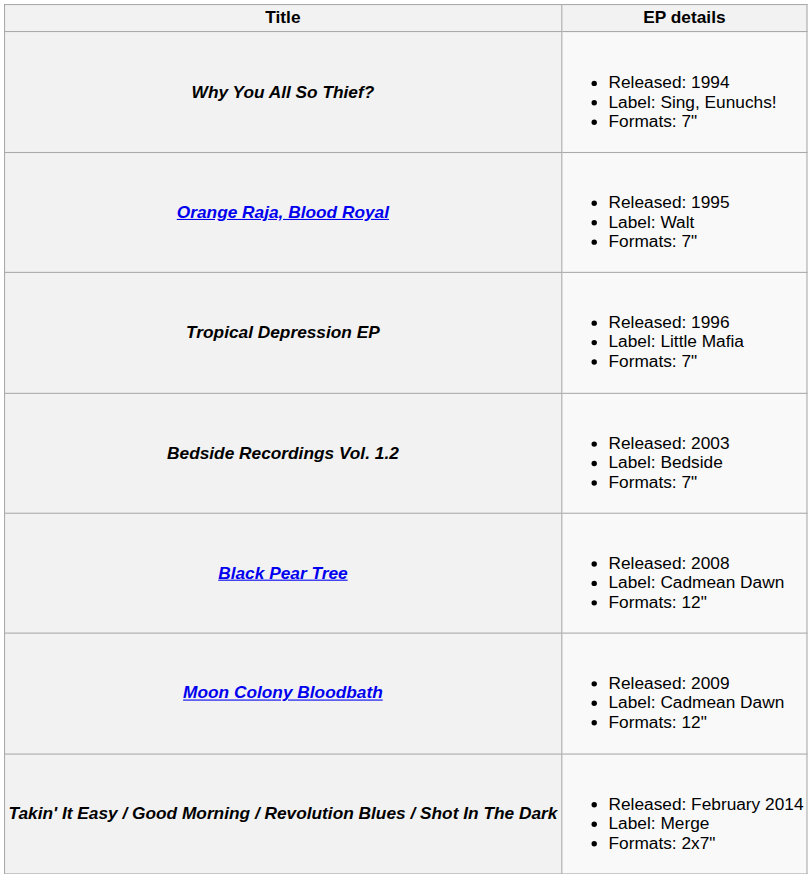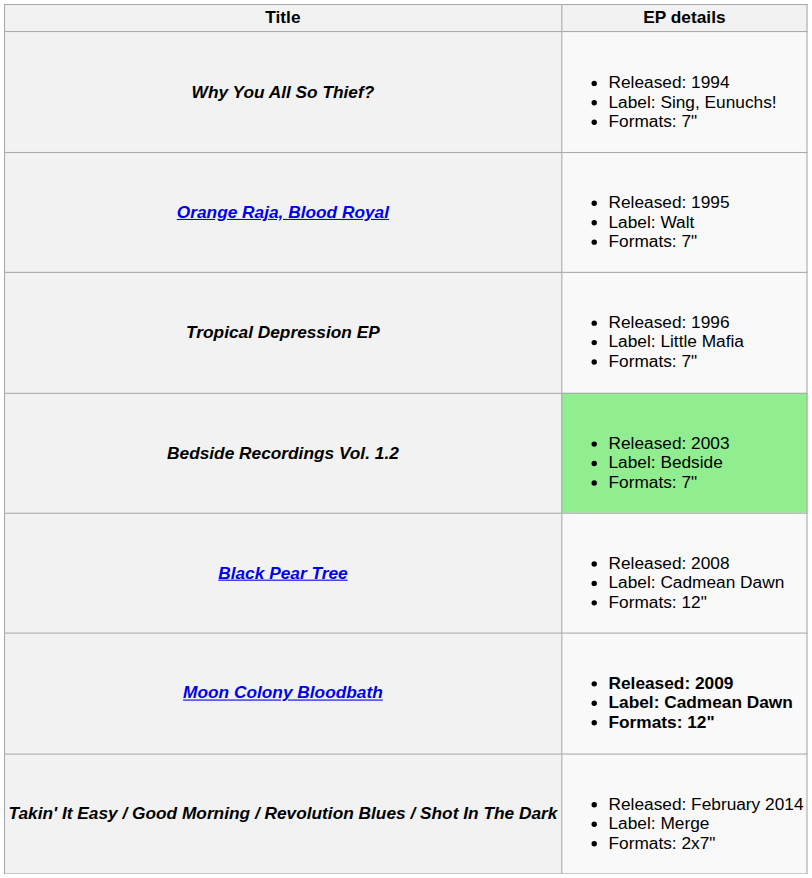(684, 463) no background -> (684, 463) lightgreen background
(684, 703) normal -> (684, 703) bold
